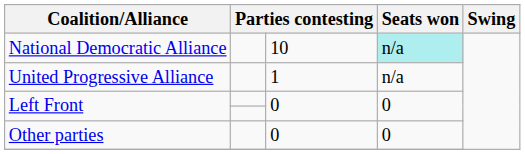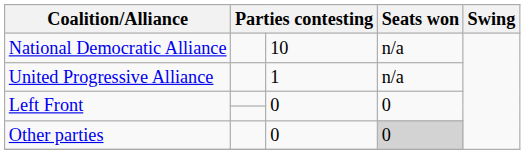(393, 47) paleturquoise background -> (393, 47) no background
(386, 134) no background -> (386, 134) lightgrey background
